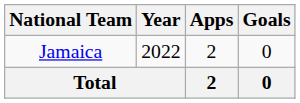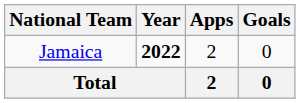(161, 51) normal -> (161, 51) bold
